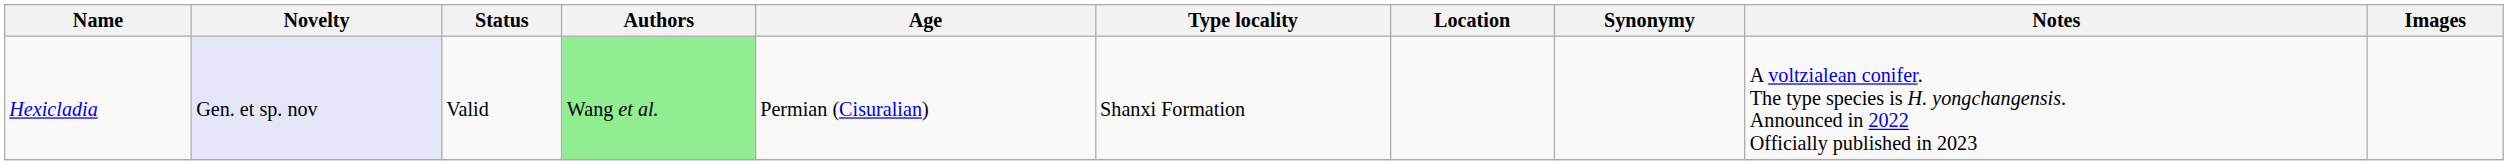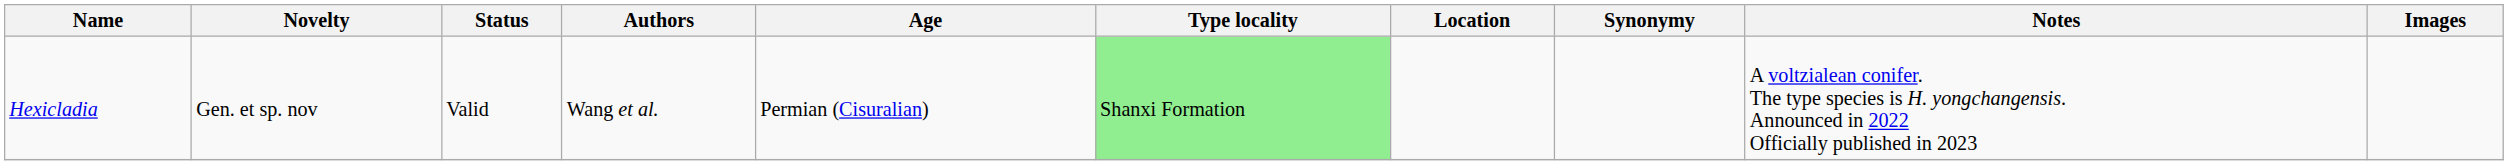(257, 109) lavender background -> (257, 109) no background
(613, 109) lightgreen background -> (613, 109) no background
(1173, 109) no background -> (1173, 109) lightgreen background
